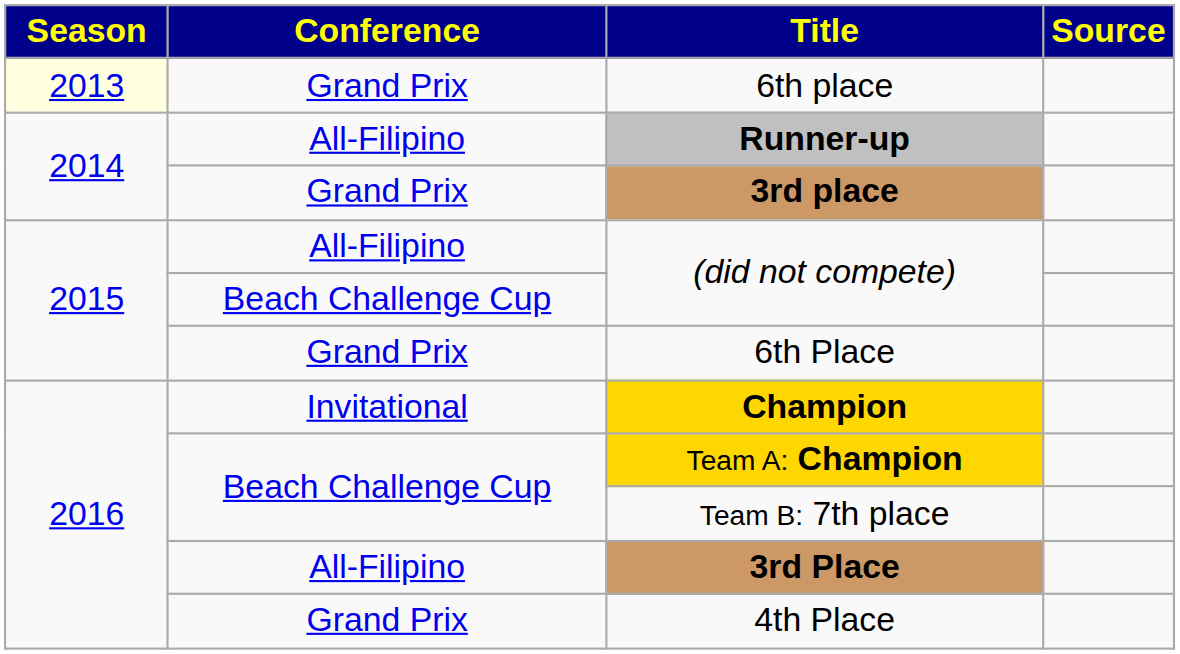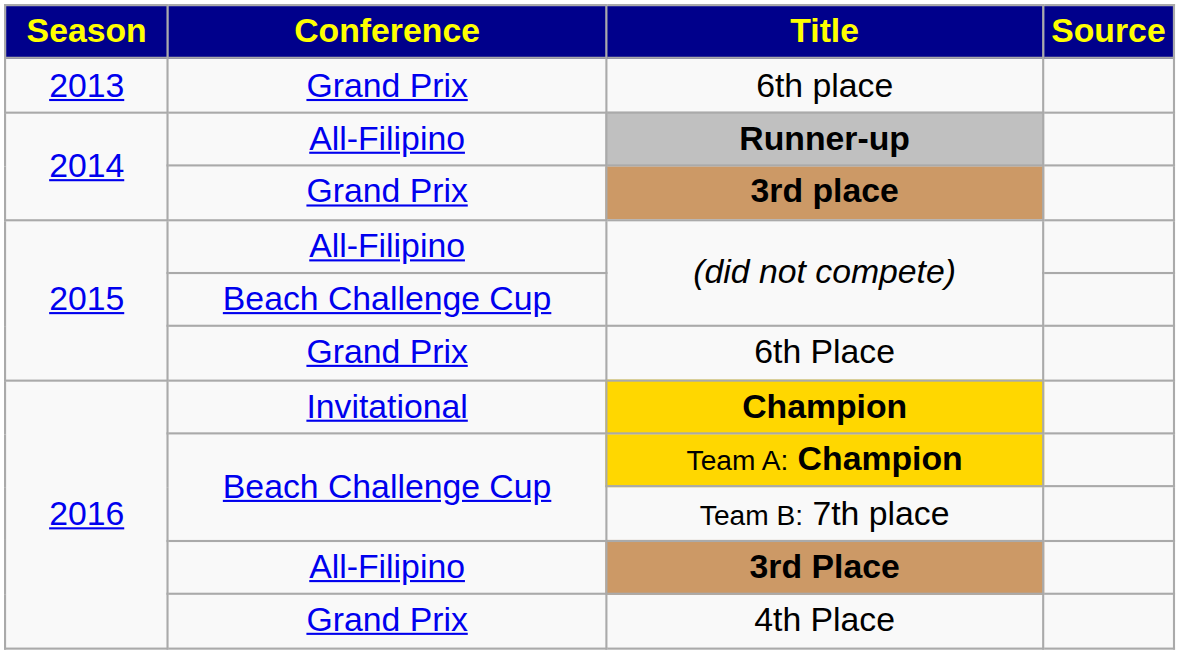(87, 84) lightyellow background -> (87, 84) no background
